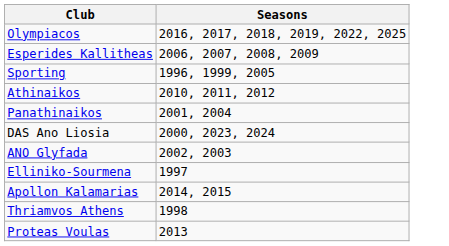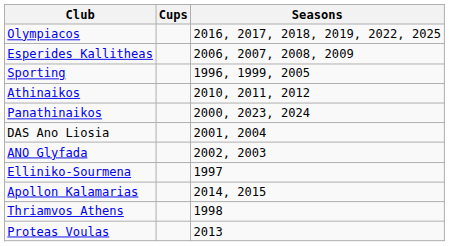+ column: (173, 14)
(195, 113) 2001, 2004 -> (252, 113) 2000, 2023, 2024
(217, 133) 2000, 2023, 2024 -> (230, 133) 2001, 2004
